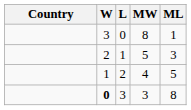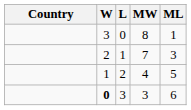(145, 54) 5 -> (145, 54) 7
(173, 94) 8 -> (173, 94) 6
